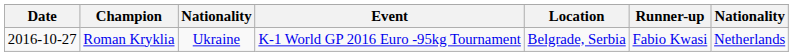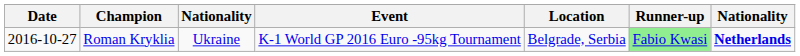(670, 39) no background -> (670, 39) lightgreen background
(750, 39) normal -> (753, 39) bold
